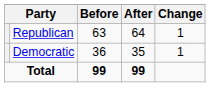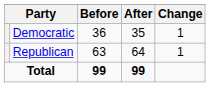rows swapped: (43, 33) <-> (44, 52)
